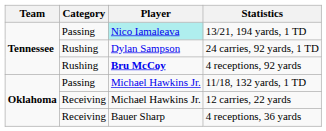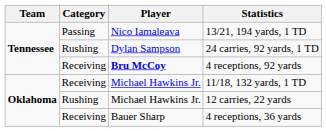(145, 31) paleturquoise background -> (145, 31) no background
(80, 65) Rushing -> (84, 65) Receiving
(78, 83) Passing -> (84, 83) Receiving
(84, 100) Receiving -> (80, 100) Rushing
